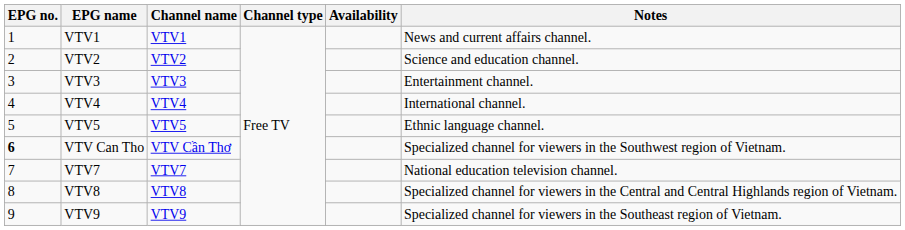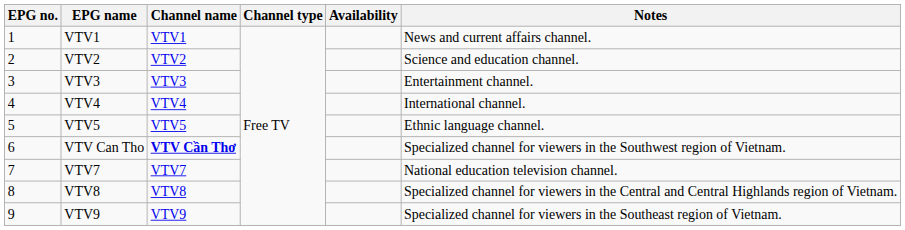(11, 147) bold -> (11, 147) normal
(191, 147) normal -> (193, 147) bold
